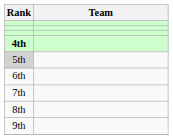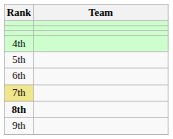(19, 43) bold -> (19, 43) normal
(19, 60) lightgrey background -> (19, 60) no background
(19, 93) no background -> (19, 93) khaki background
(19, 109) normal -> (19, 109) bold
